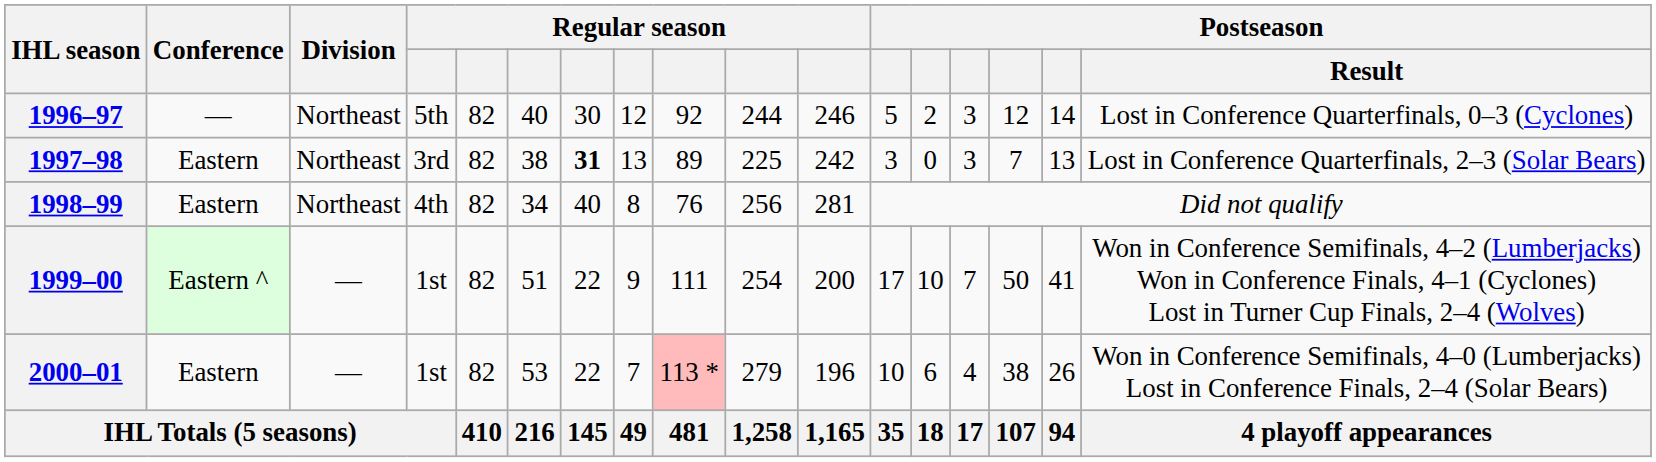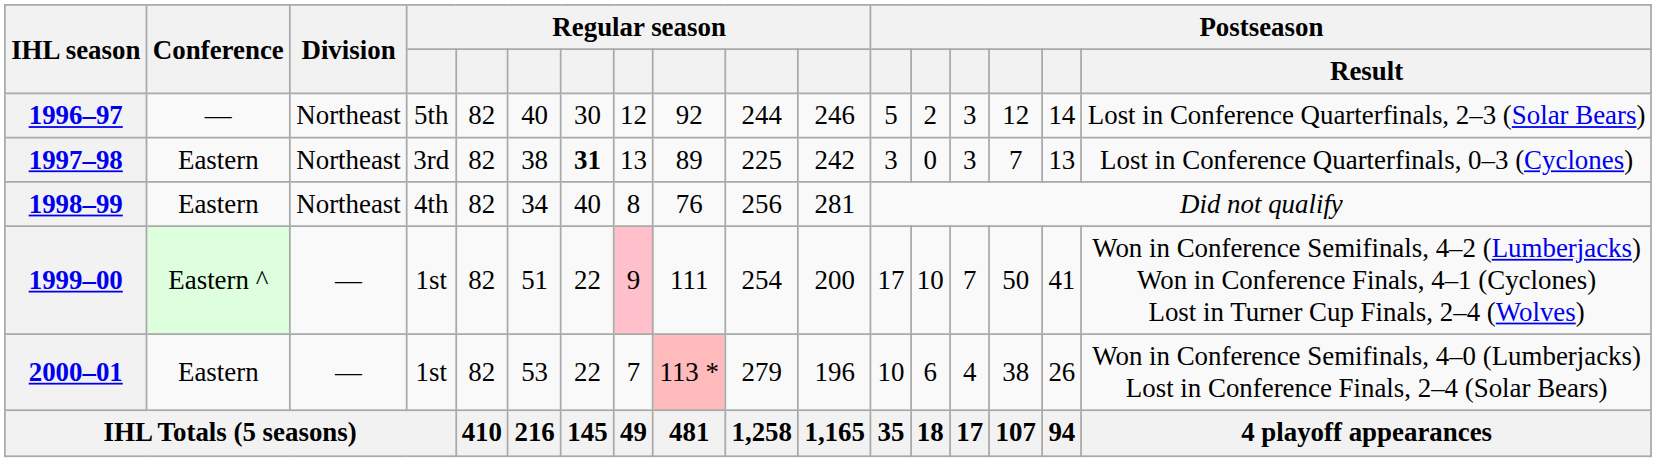(1367, 115) Lost in Conference Quarterfinals, 0–3 (Cyclones) -> (1367, 115) Lost in Conference Quarterfinals, 2–3 (Solar Bears)
(1367, 159) Lost in Conference Quarterfinals, 2–3 (Solar Bears) -> (1367, 159) Lost in Conference Quarterfinals, 0–3 (Cyclones)
(634, 280) no background -> (634, 280) pink background
